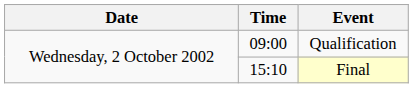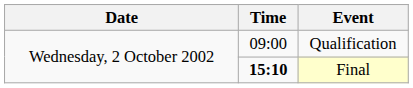(268, 69) normal -> (268, 69) bold
